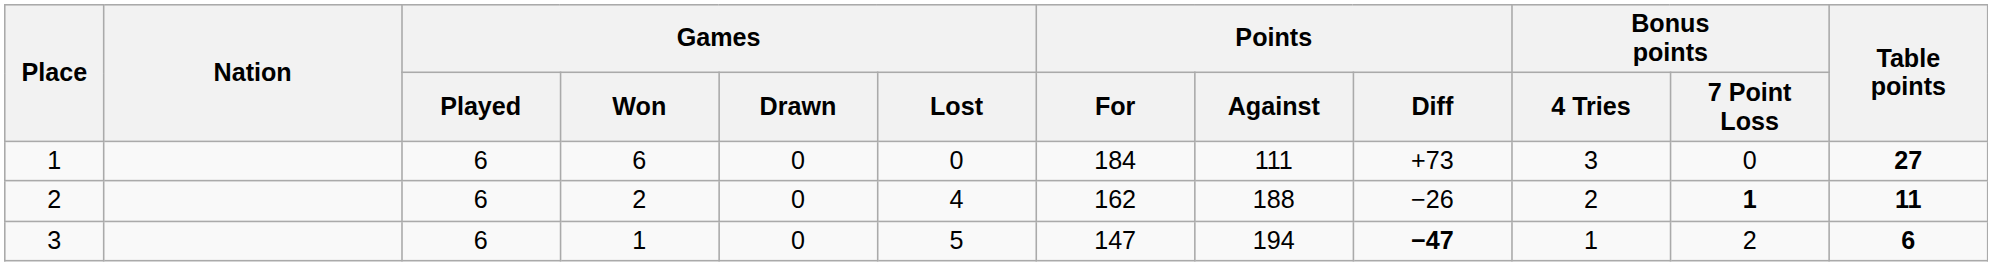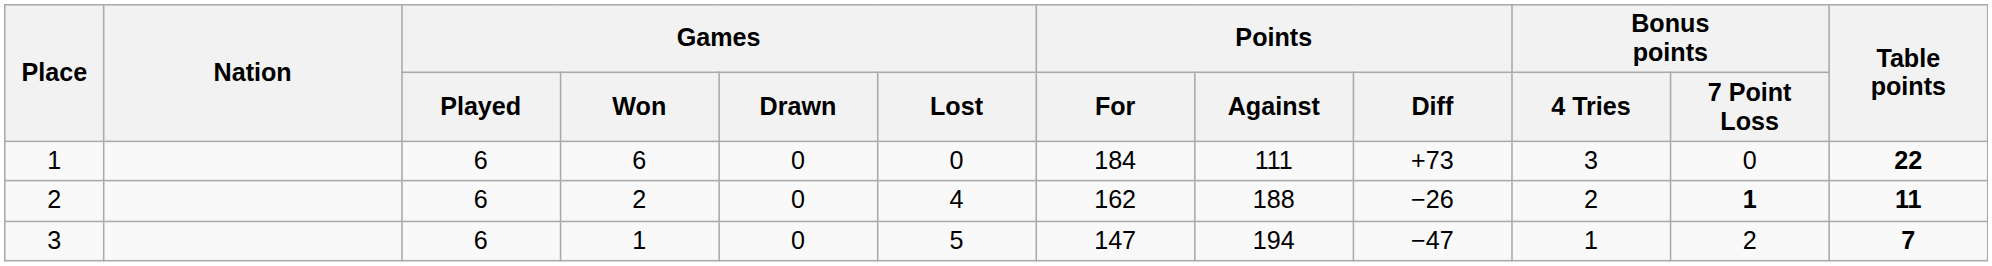(1908, 160) 27 -> (1908, 160) 22
(1432, 240) bold -> (1432, 240) normal
(1908, 240) 6 -> (1908, 240) 7
